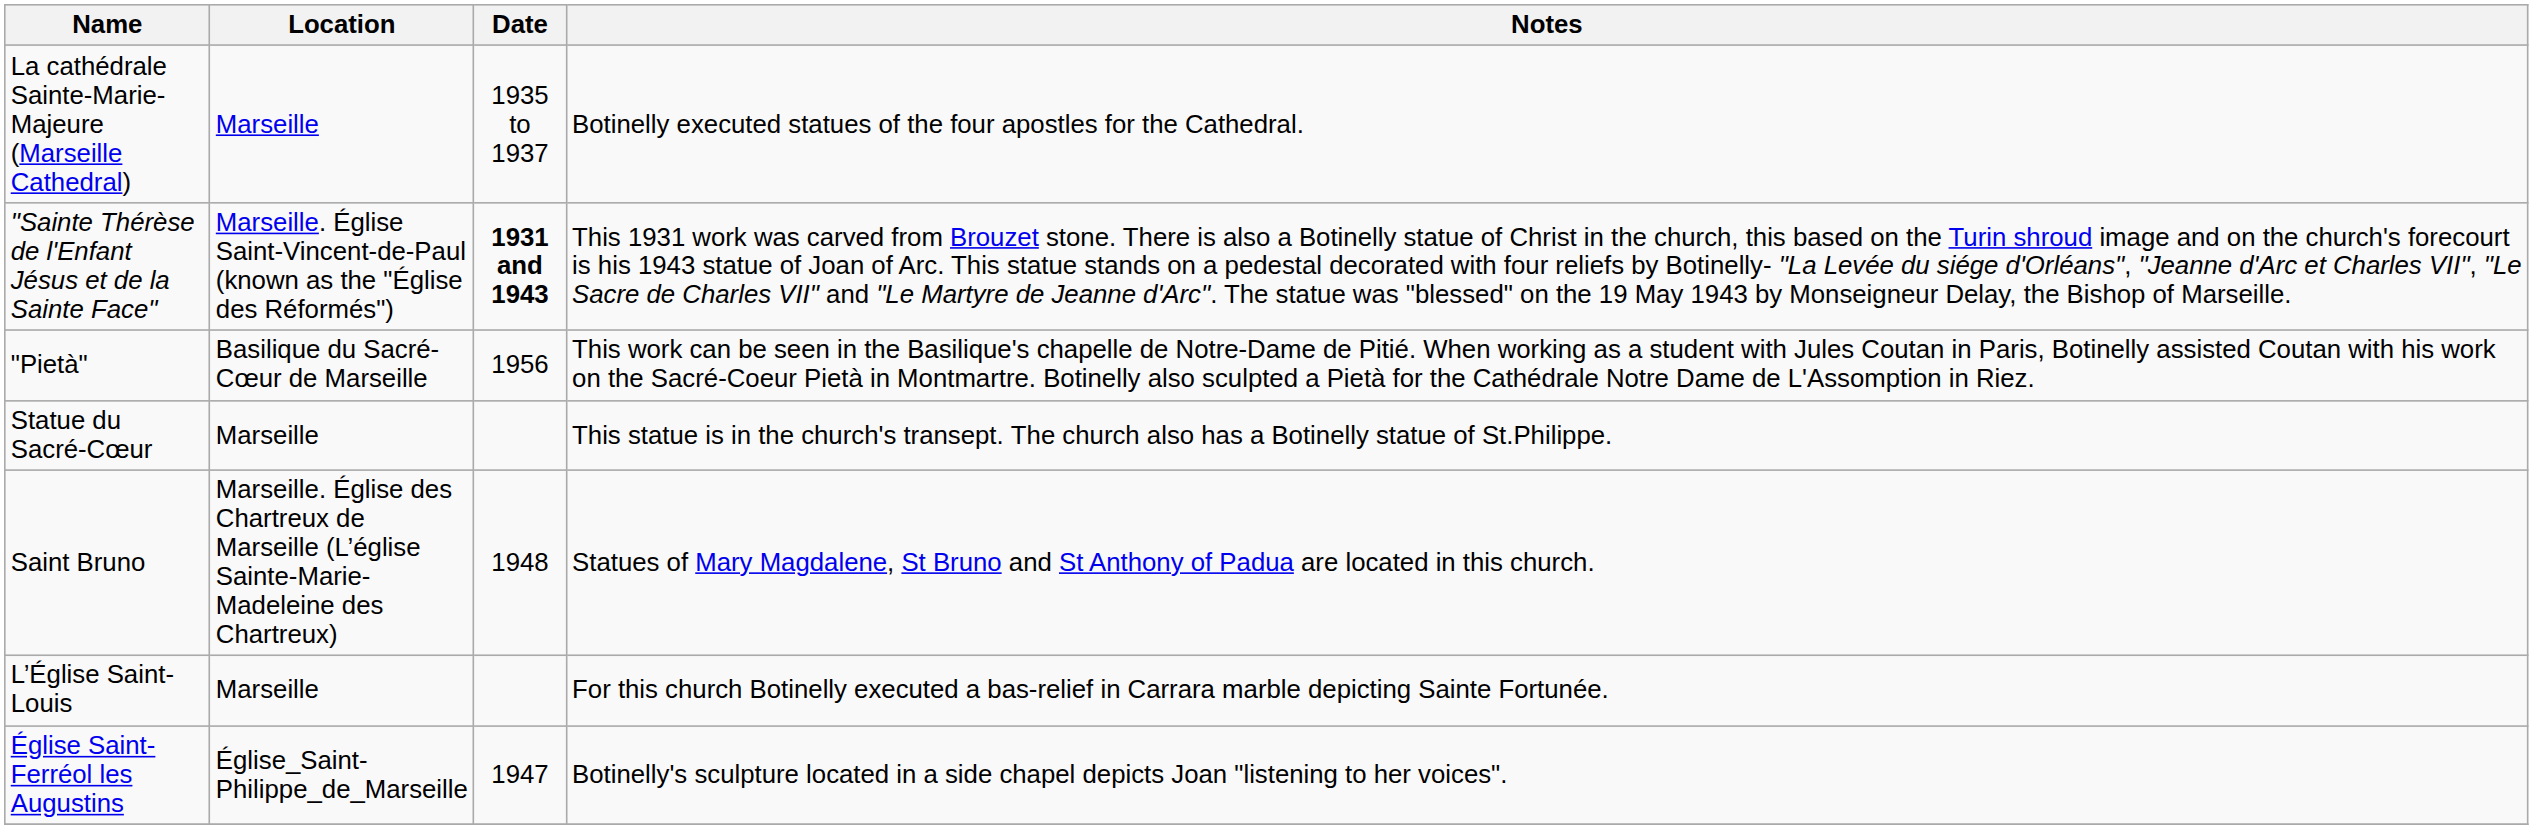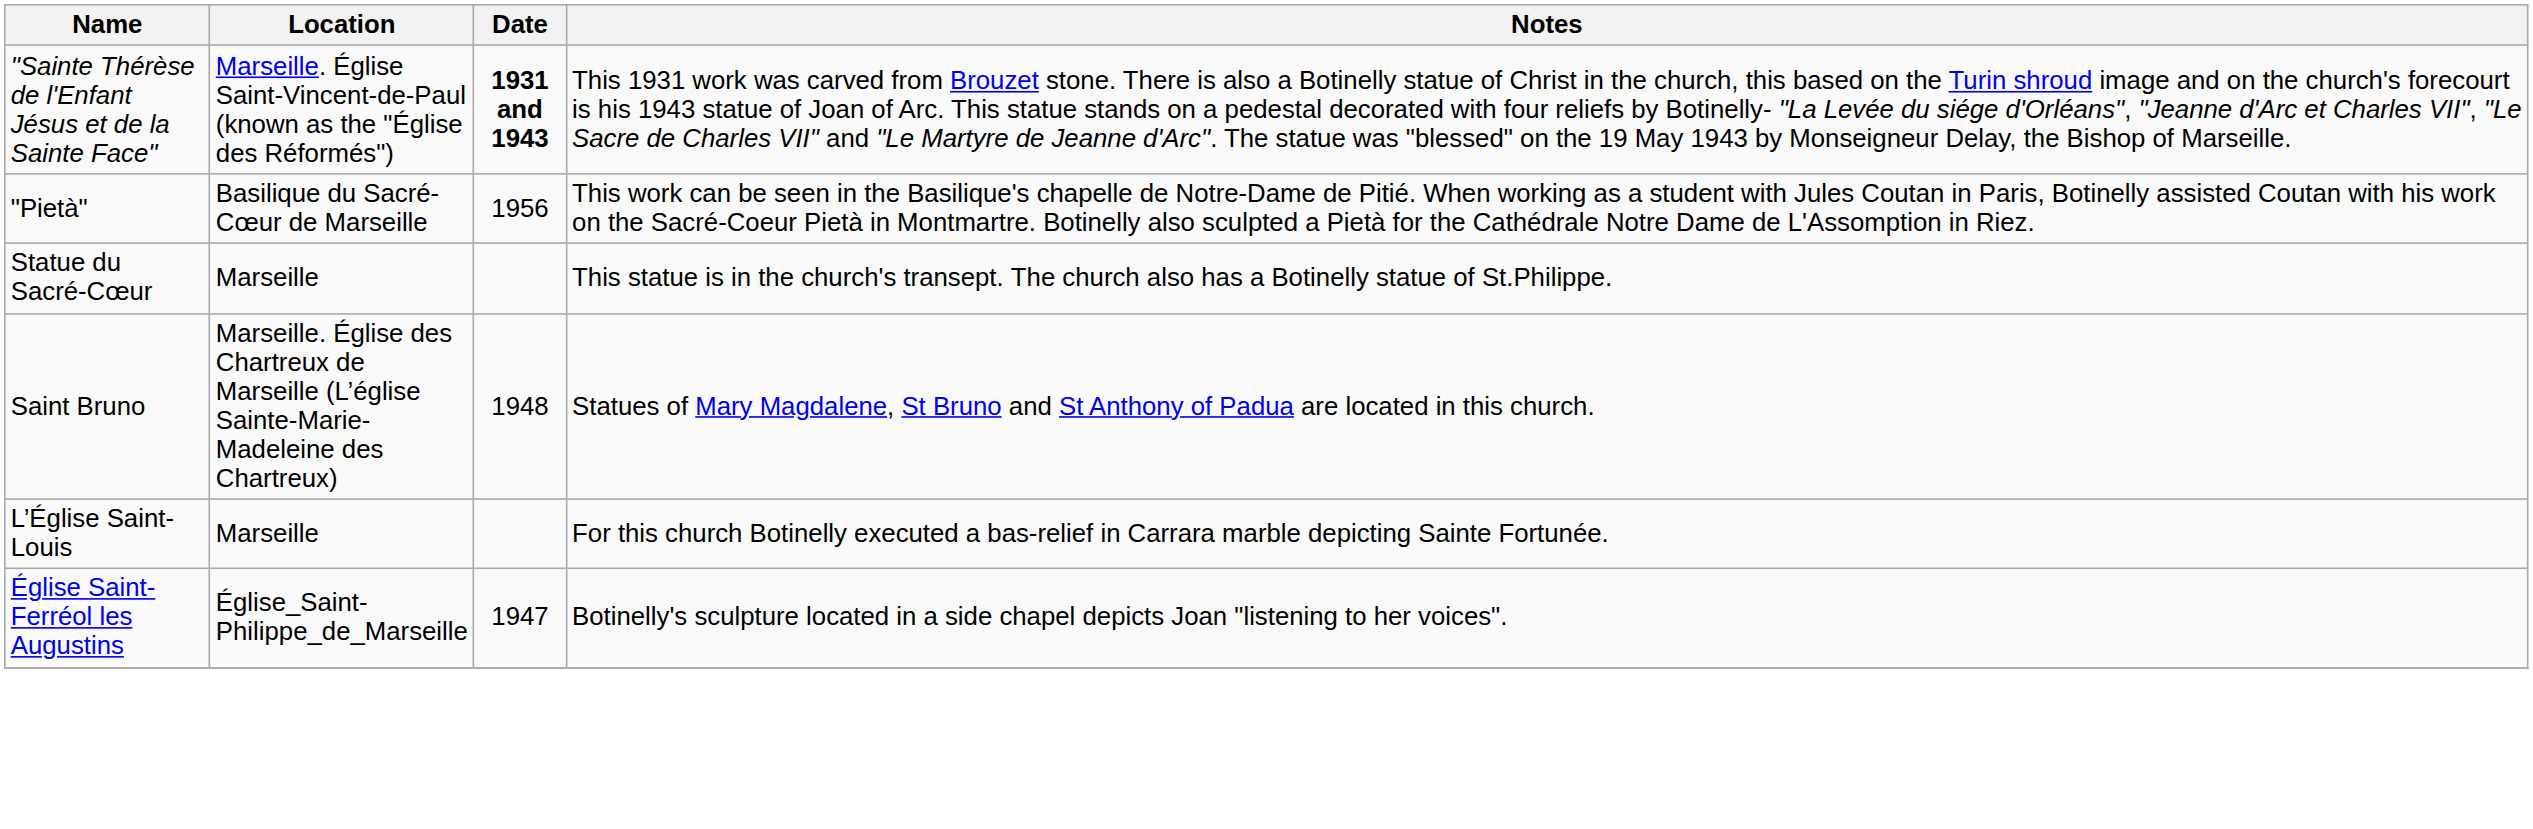- row: (89, 123)
